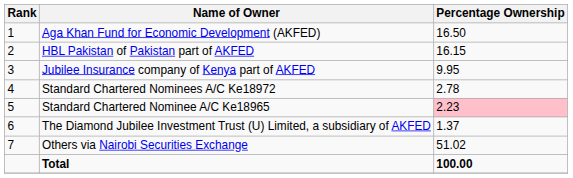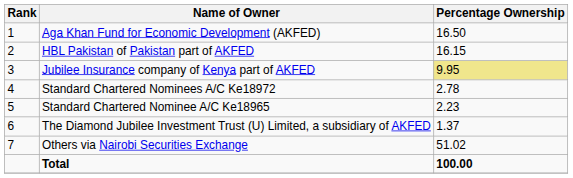(448, 70) no background -> (448, 70) khaki background
(448, 107) pink background -> (448, 107) no background
